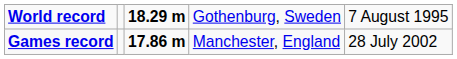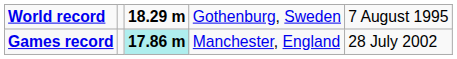(157, 41) no background -> (157, 41) paleturquoise background
